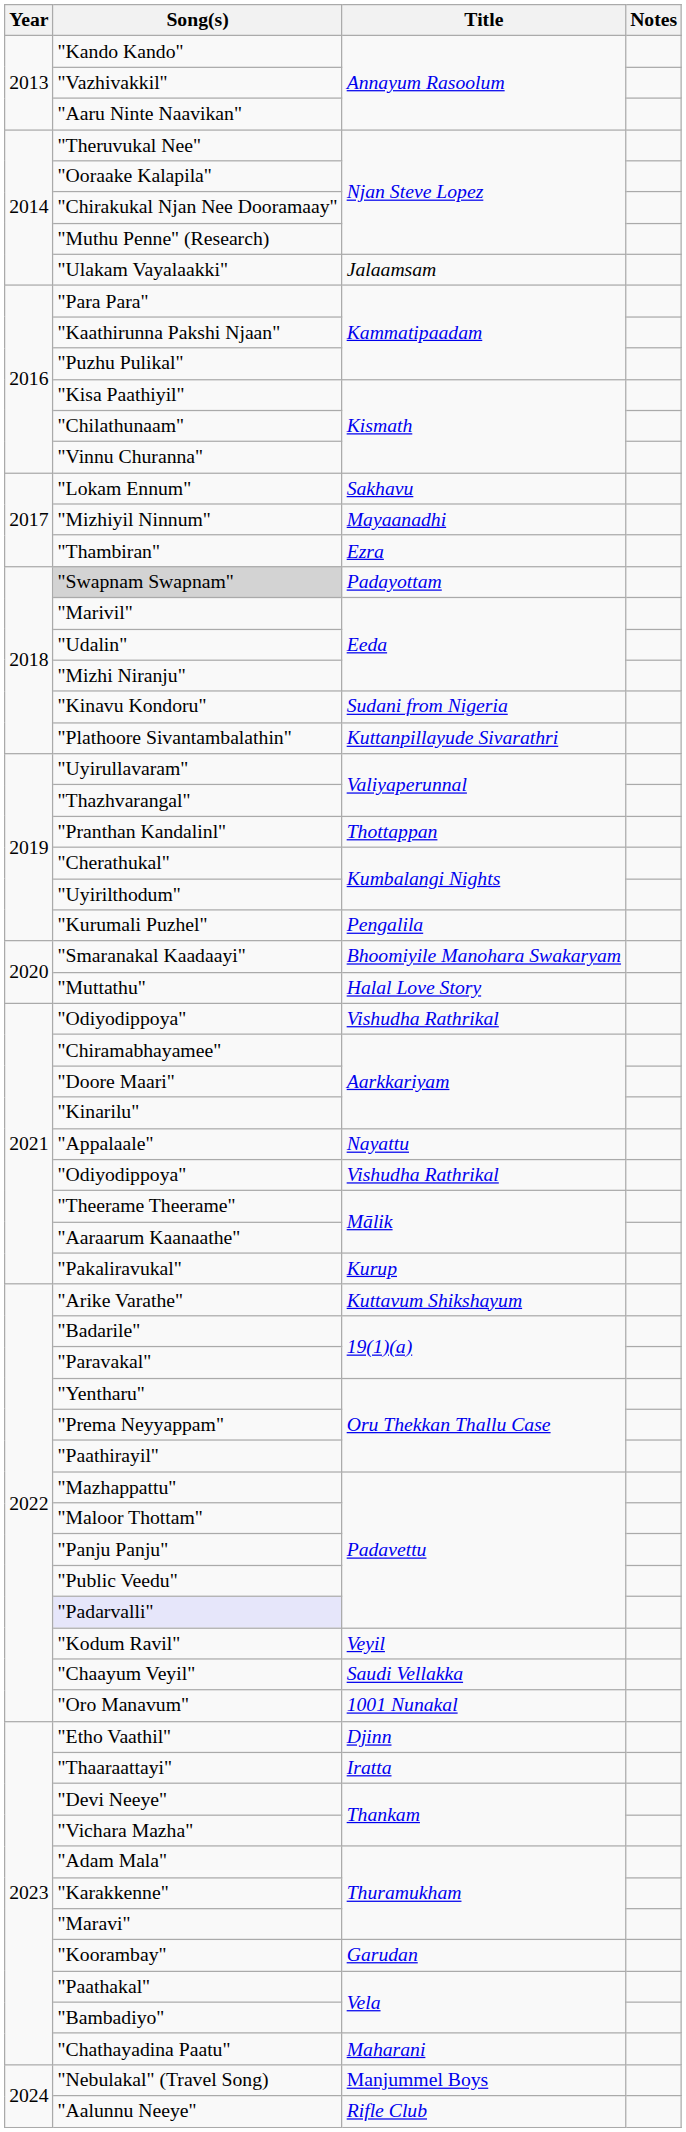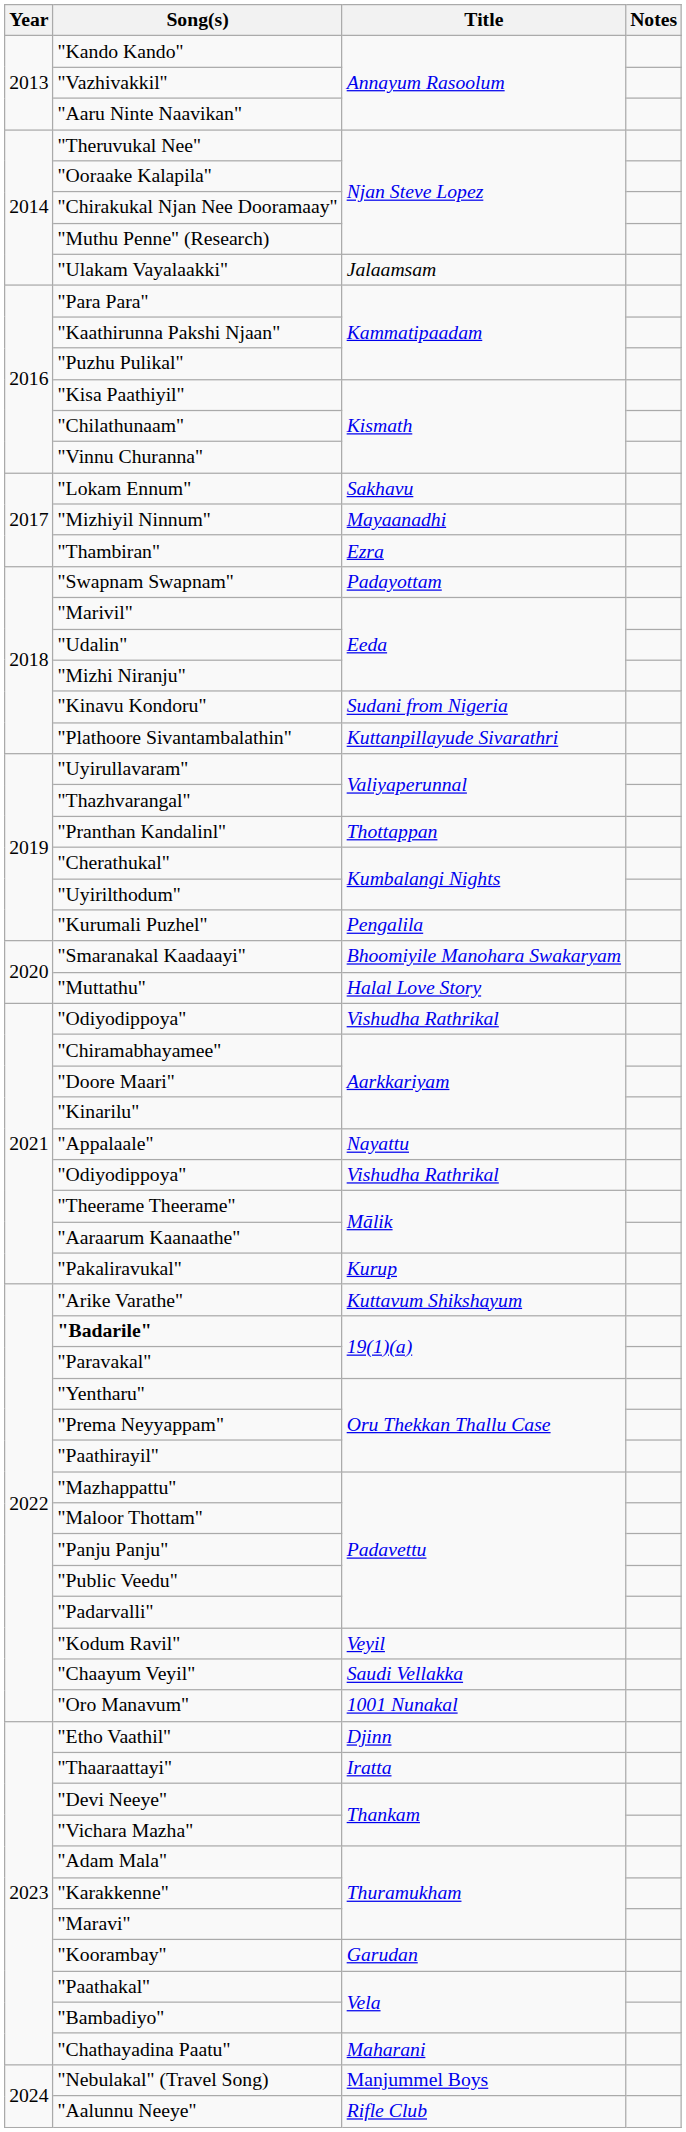(146, 581) lightgrey background -> (146, 581) no background
(99, 1330) normal -> (105, 1330) bold
(106, 1611) lavender background -> (106, 1611) no background
